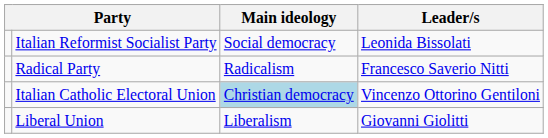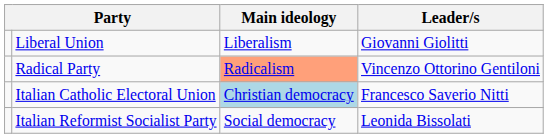rows swapped: (60, 120) <-> (116, 43)
(259, 69) no background -> (259, 69) lightsalmon background
(435, 69) Francesco Saverio Nitti -> (450, 69) Vincenzo Ottorino Gentiloni
(450, 95) Vincenzo Ottorino Gentiloni -> (435, 95) Francesco Saverio Nitti
